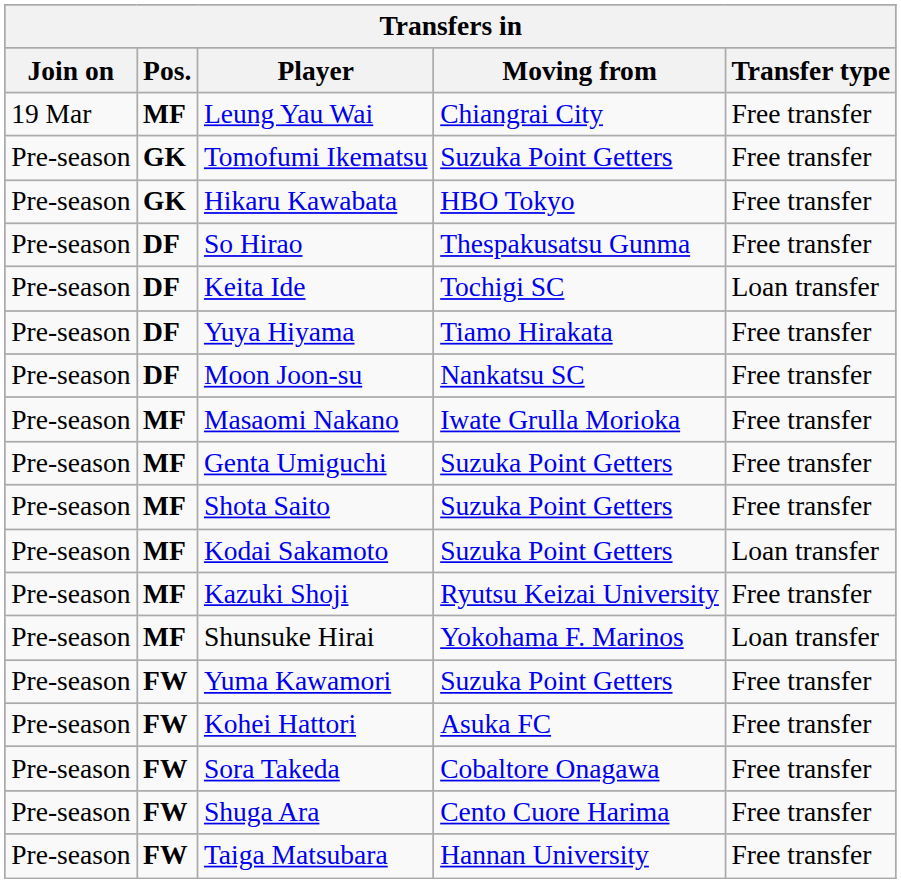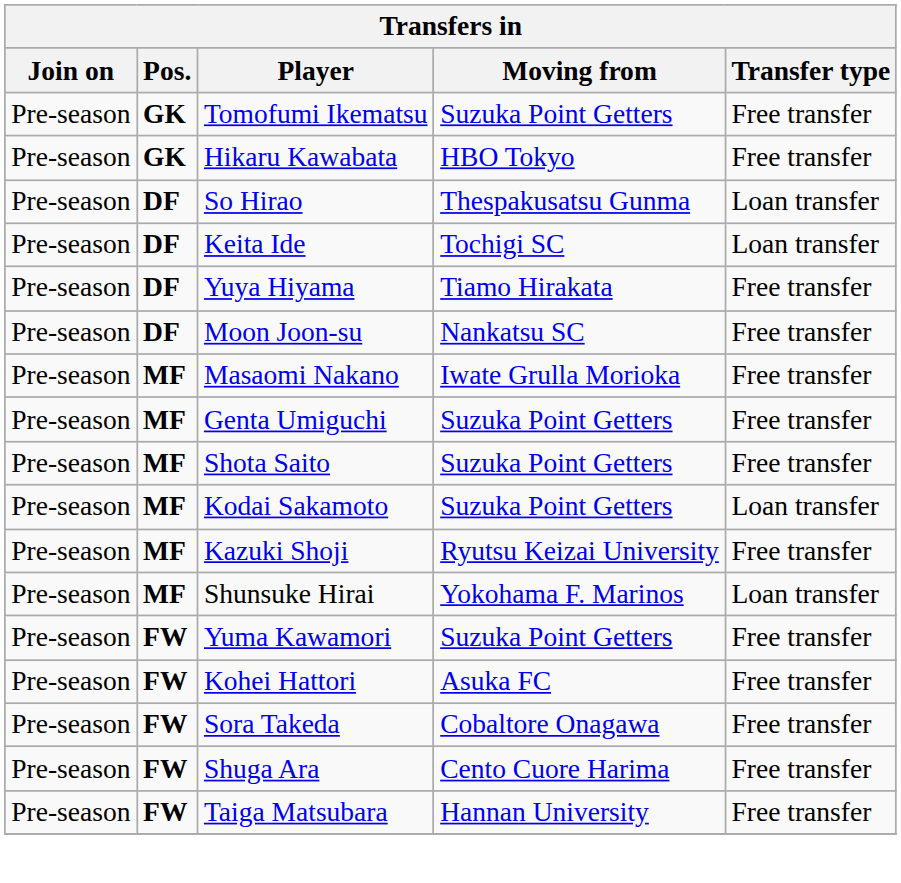- row: (289, 113)
(801, 244) Free transfer -> (805, 200) Loan transfer
